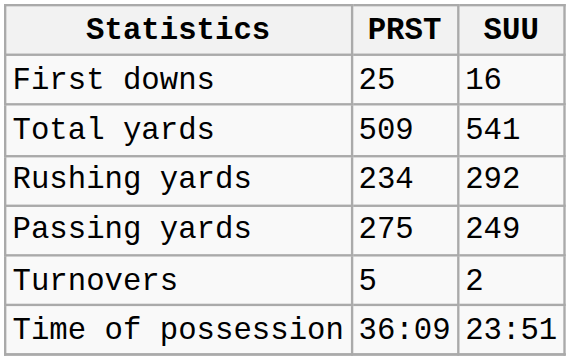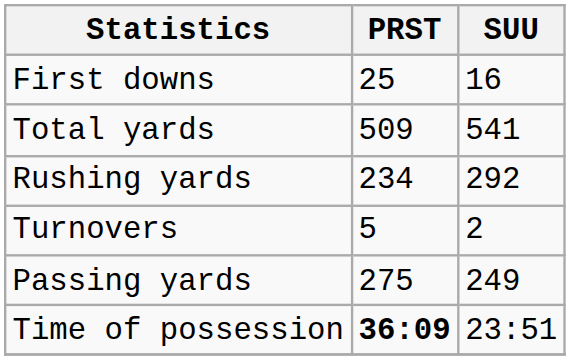rows swapped: (132, 230) <-> (95, 280)
(405, 330) normal -> (405, 330) bold
